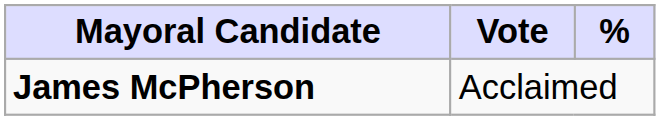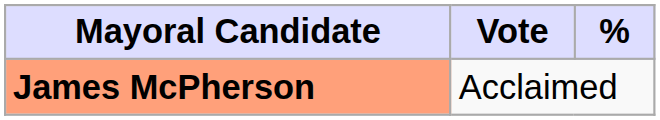(164, 86) no background -> (164, 86) lightsalmon background
